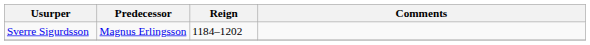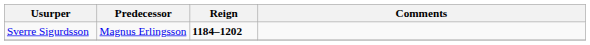(217, 31) normal -> (217, 31) bold
